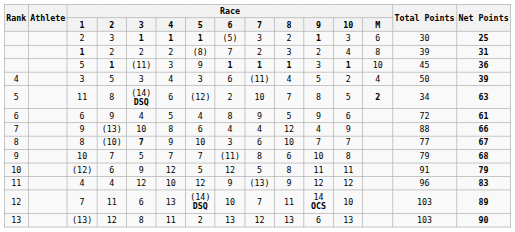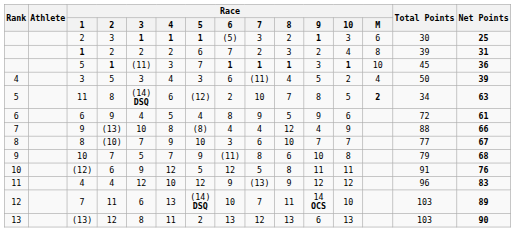(200, 52) (8) -> (200, 52) 6
(200, 65) 9 -> (200, 65) 7
(200, 129) 6 -> (200, 129) (8)
(141, 143) bold -> (141, 143) normal
(200, 156) 7 -> (200, 156) 9
(484, 170) 79 -> (484, 170) 76
